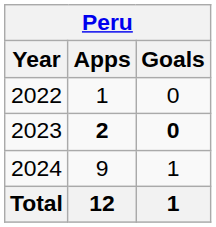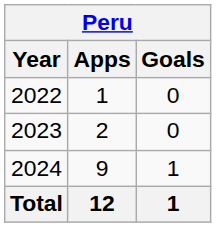(102, 131) bold -> (102, 131) normal
(173, 131) bold -> (173, 131) normal
